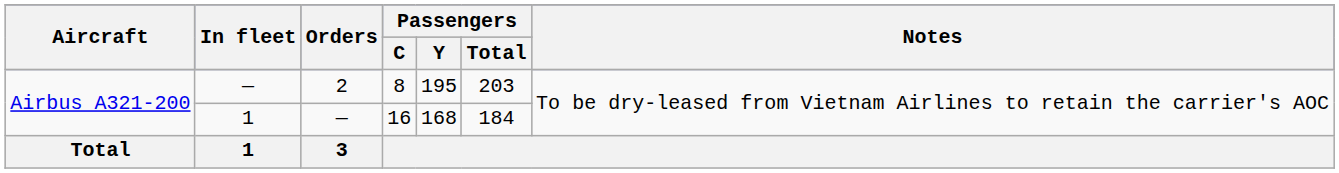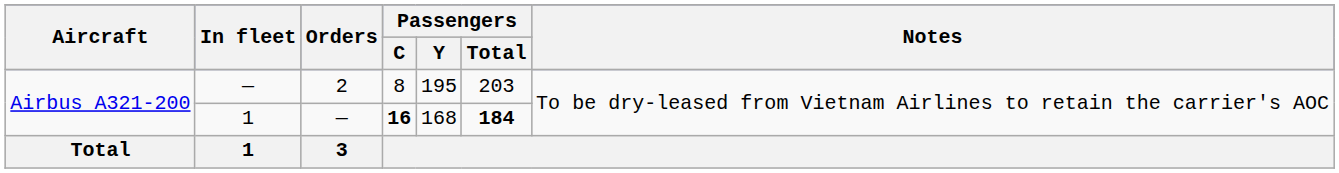(399, 119) normal -> (399, 119) bold
(497, 119) normal -> (497, 119) bold
